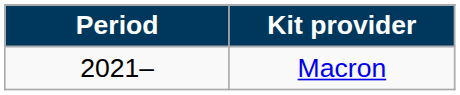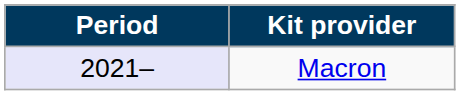(117, 67) no background -> (117, 67) lavender background
